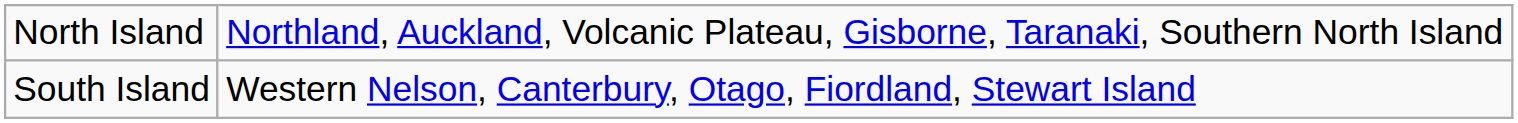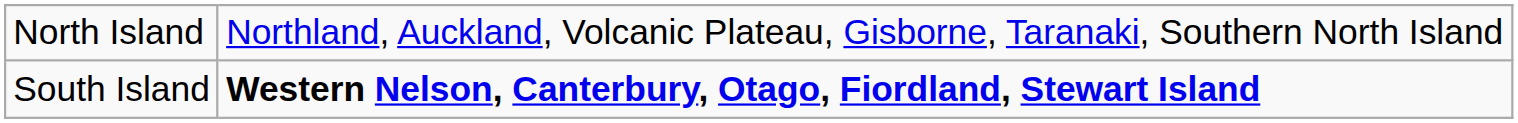(711, 88) normal -> (743, 88) bold
